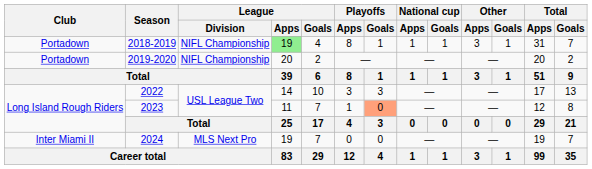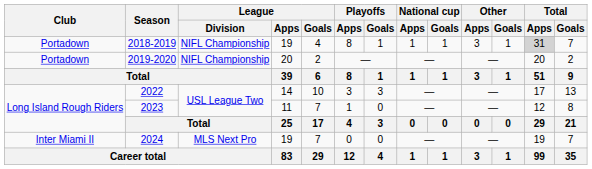(287, 44) lightgreen background -> (287, 44) no background
(539, 44) no background -> (539, 44) lightgrey background
(380, 108) lightsalmon background -> (380, 108) no background
